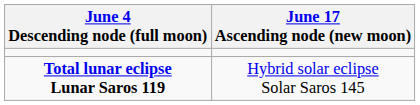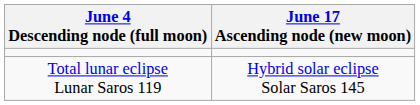(108, 78) bold -> (108, 78) normal
